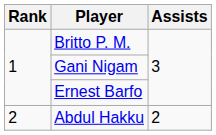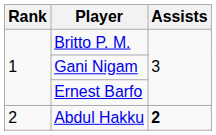(156, 117) normal -> (156, 117) bold
